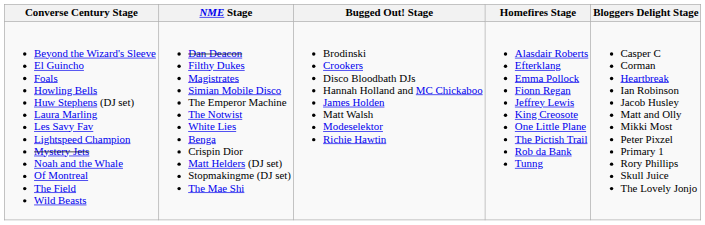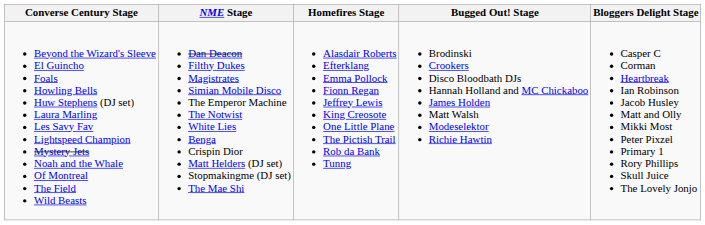columns swapped: (538, 13) <-> (389, 13)
